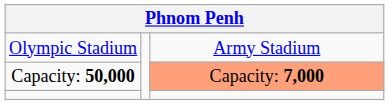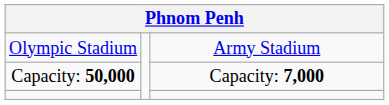(267, 76) lightsalmon background -> (267, 76) no background
